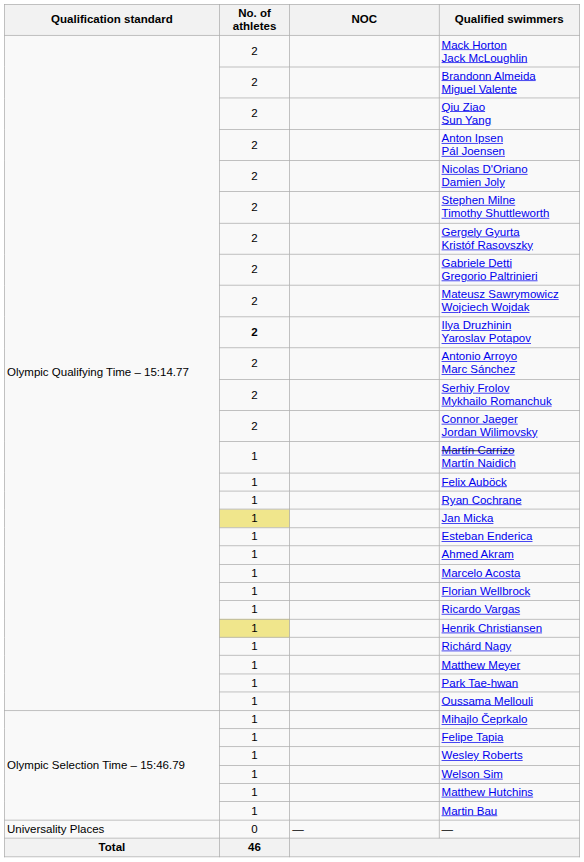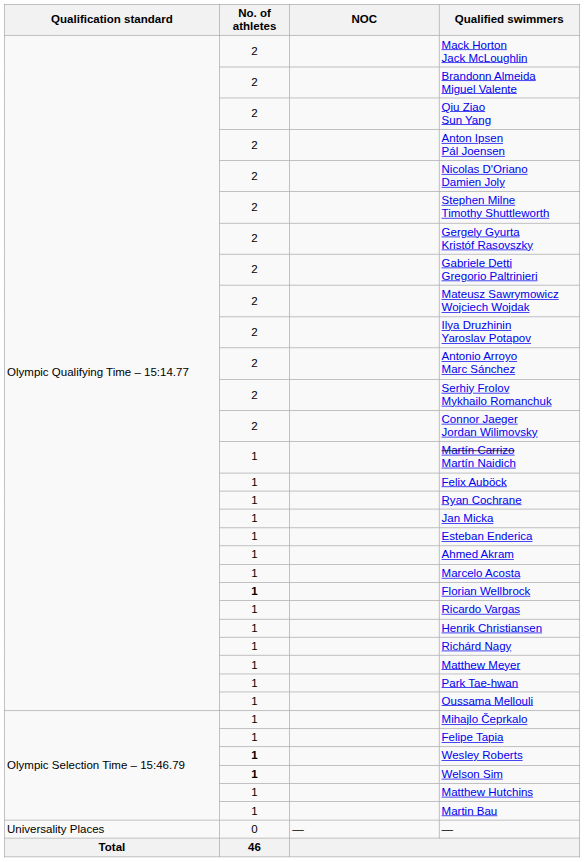(255, 332) bold -> (255, 332) normal
(255, 518) khaki background -> (255, 518) no background
(255, 591) normal -> (255, 591) bold
(255, 628) khaki background -> (255, 628) no background
(255, 756) normal -> (255, 756) bold
(255, 774) normal -> (255, 774) bold
